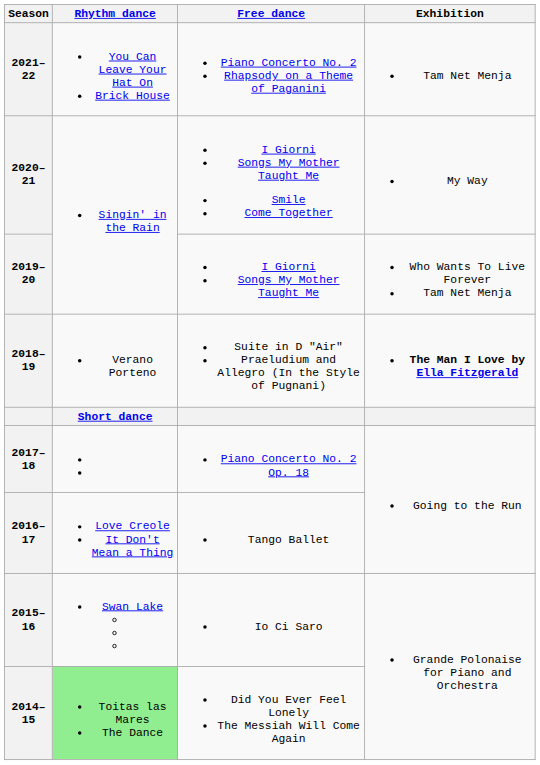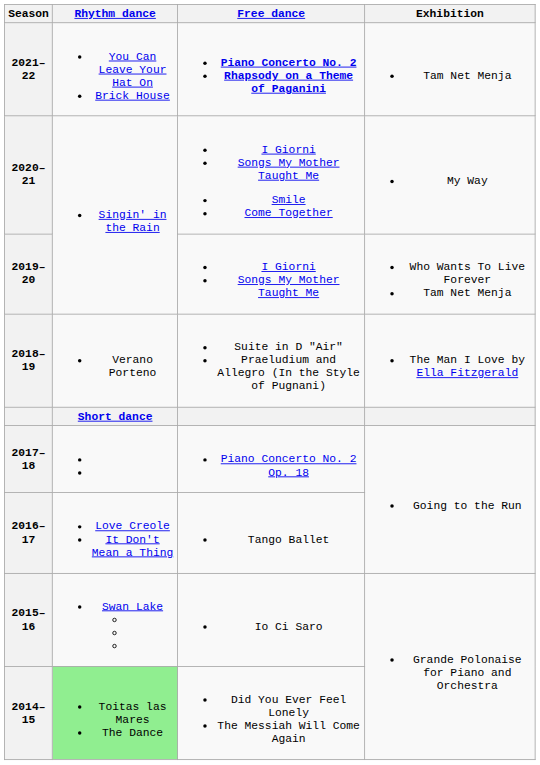(271, 76) normal -> (271, 76) bold
(450, 367) bold -> (450, 367) normal
